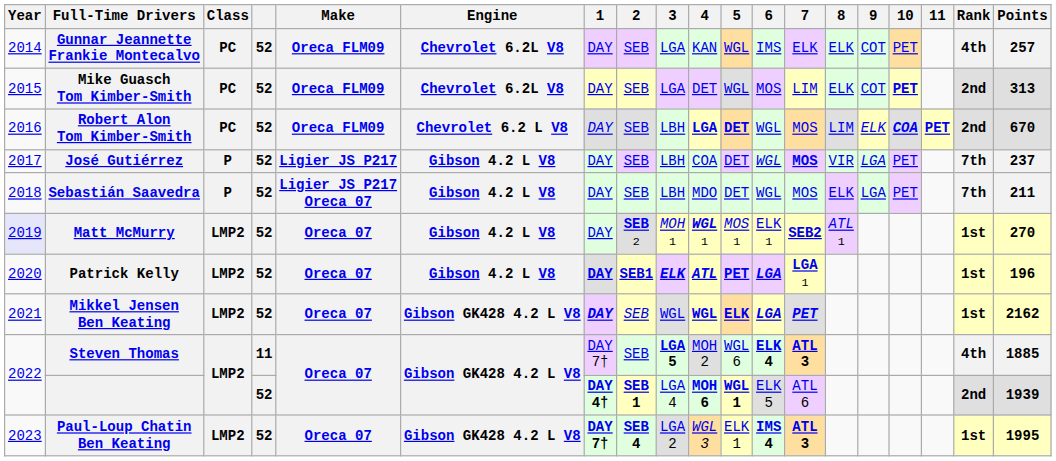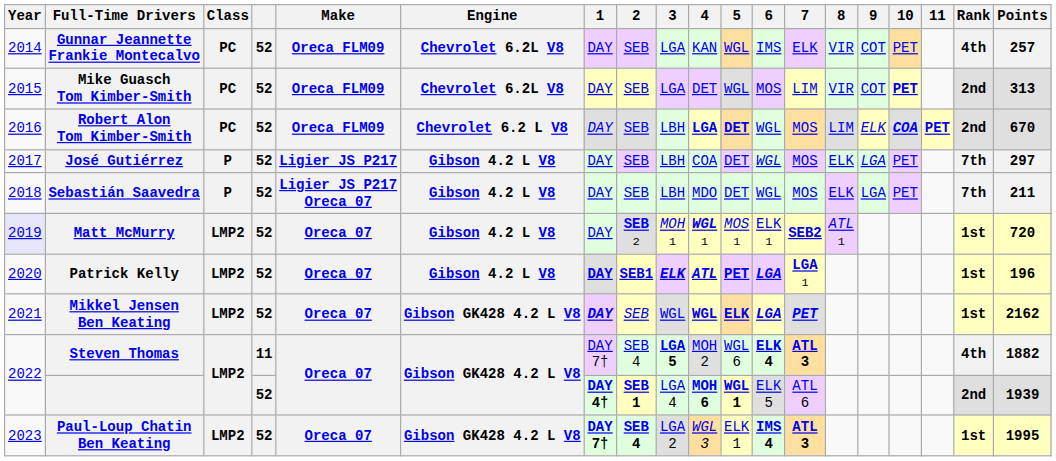(841, 48) ELK -> (841, 48) VIR
(841, 88) ELK -> (841, 88) VIR
(805, 161) bold -> (805, 161) normal
(841, 161) VIR -> (841, 161) ELK
(1022, 161) 237 -> (1022, 161) 297
(1022, 233) 270 -> (1022, 233) 720
(636, 354) SEB -> (636, 354) SEB 4
(1022, 354) 1885 -> (1022, 354) 1882
